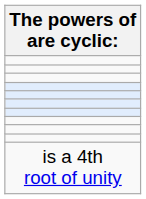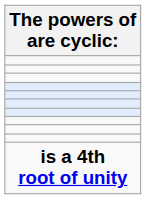(73, 167) normal -> (73, 167) bold
